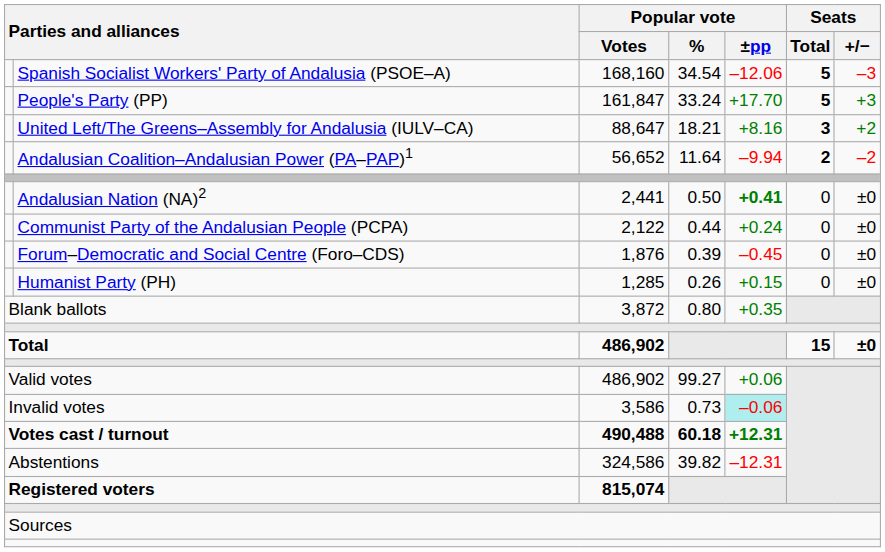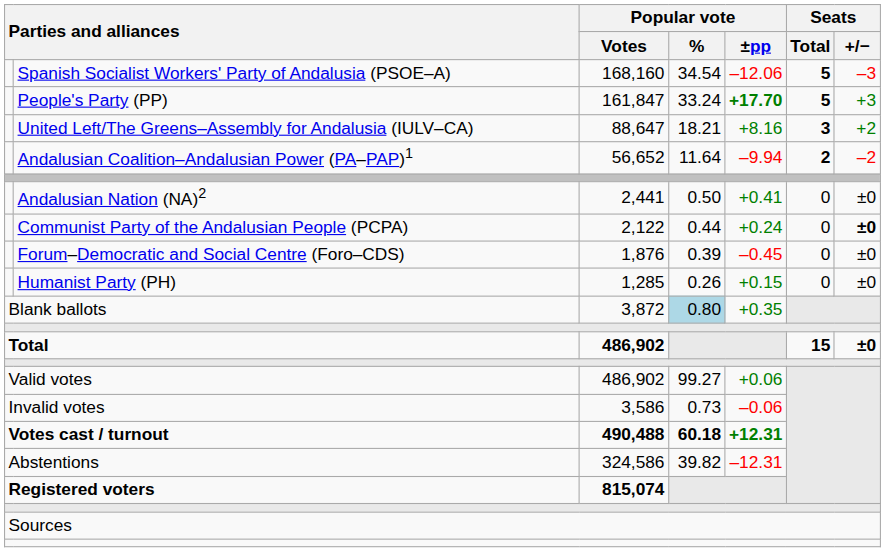(756, 100) normal -> (756, 100) bold
(760, 197) bold -> (760, 197) normal
(867, 227) normal -> (867, 227) bold
(704, 309) no background -> (704, 309) lightblue background
(761, 407) paleturquoise background -> (761, 407) no background
